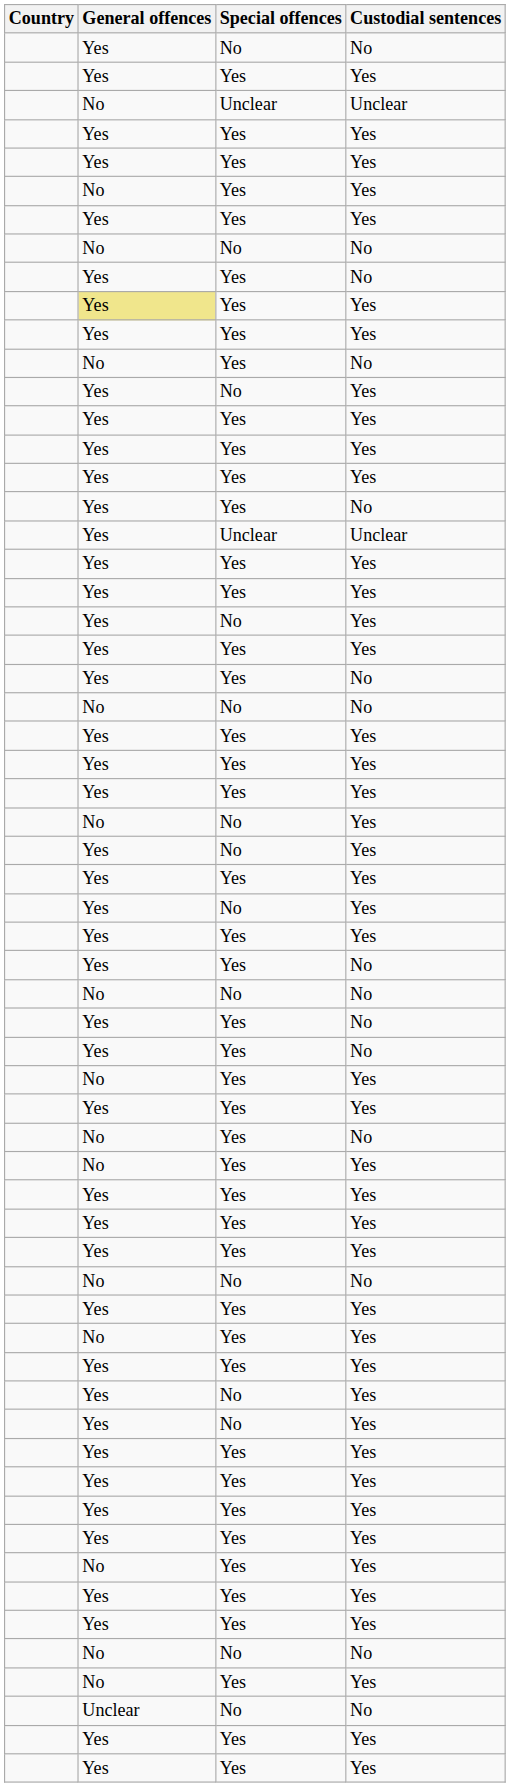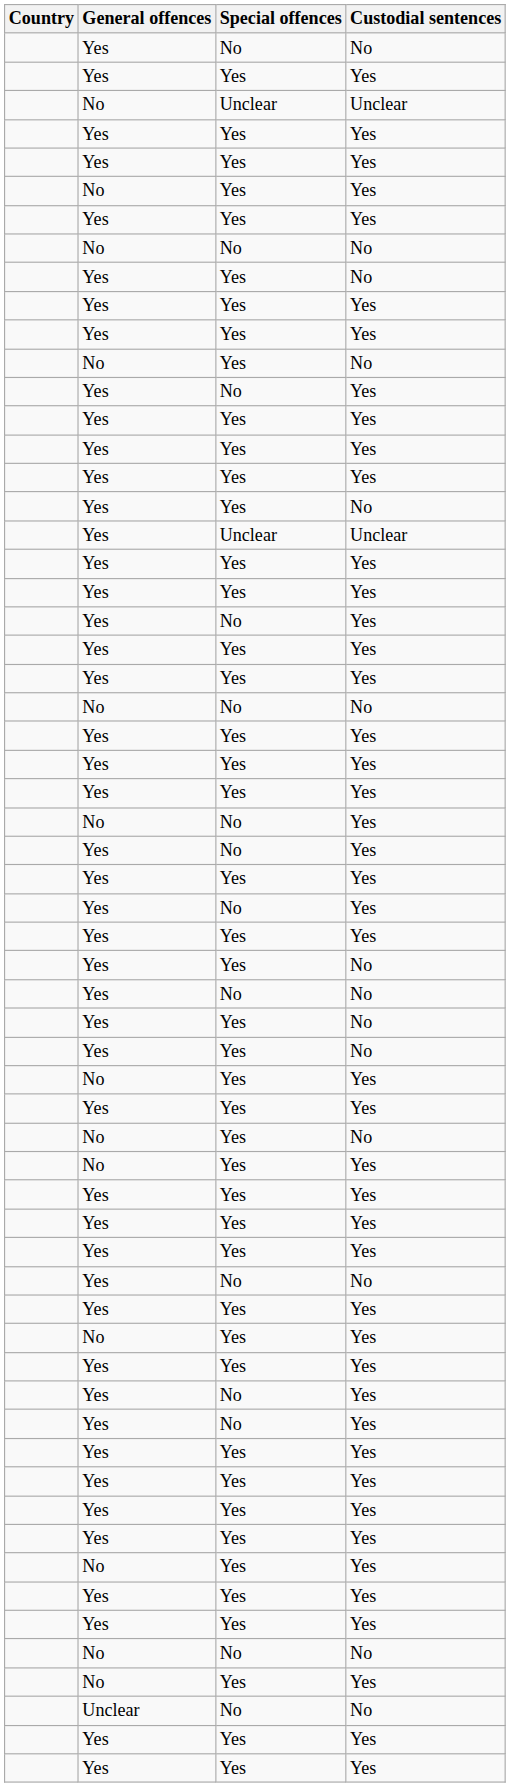(96, 305) khaki background -> (96, 305) no background
(361, 678) No -> (363, 678) Yes
(93, 993) No -> (96, 993) Yes
(93, 1280) No -> (96, 1280) Yes
